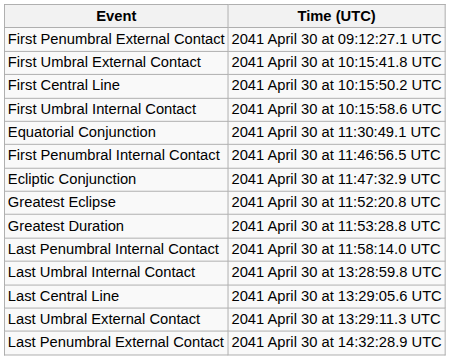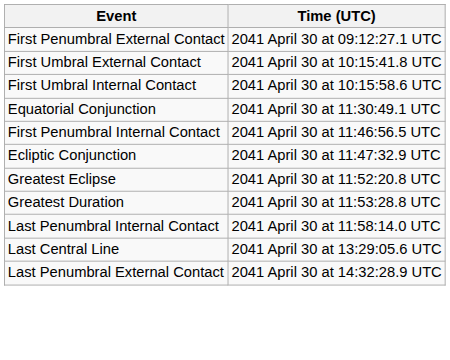- row: (64, 86)
- row: (102, 272)
- row: (104, 319)
